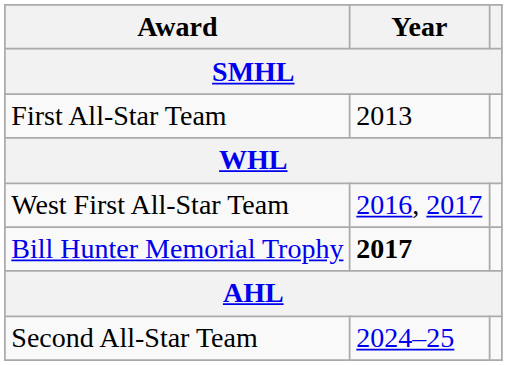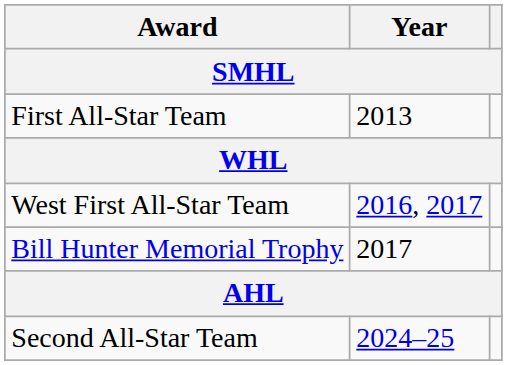(384, 248) bold -> (384, 248) normal
